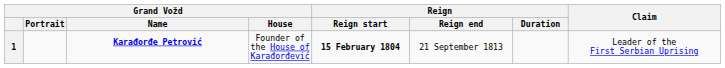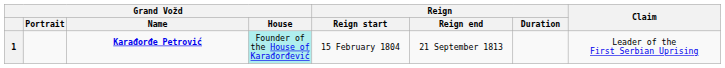(280, 47) no background -> (280, 47) paleturquoise background
(360, 47) bold -> (360, 47) normal
